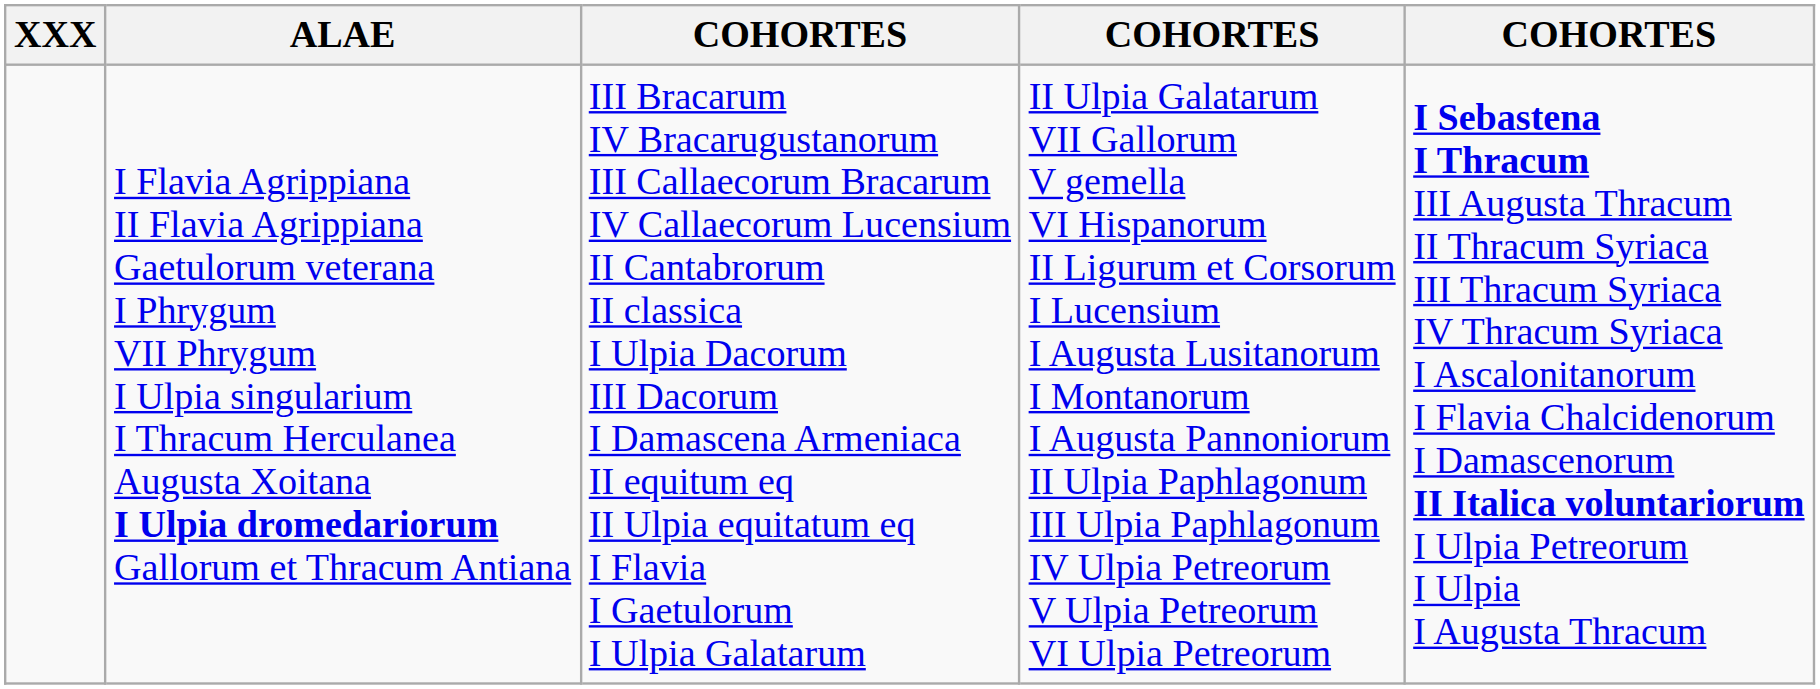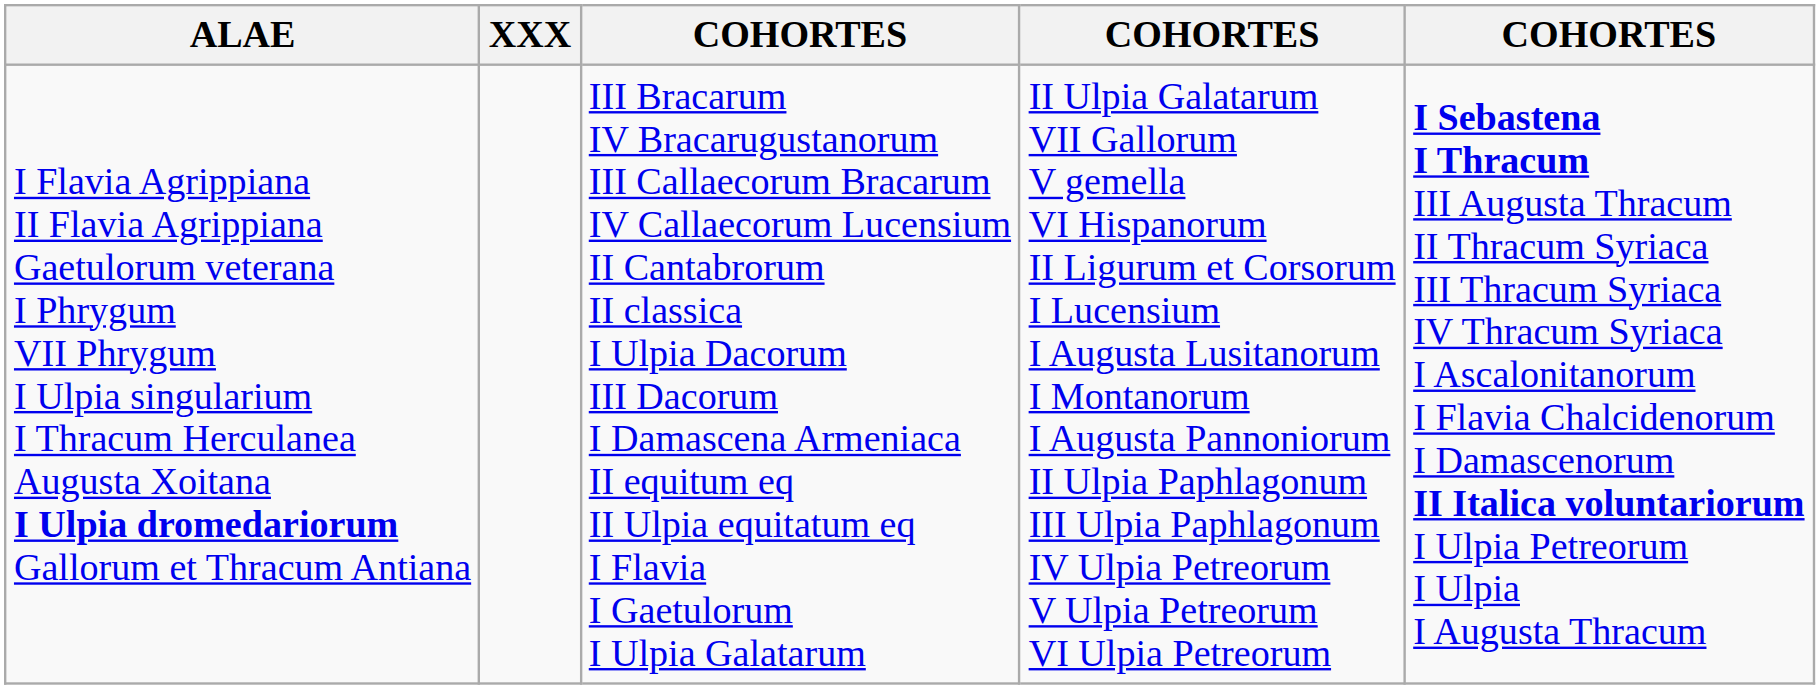columns swapped: (343, 34) <-> (55, 34)
